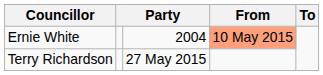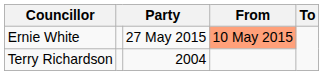(191, 37) 2004 -> (166, 37) 27 May 2015
(166, 59) 27 May 2015 -> (191, 59) 2004
